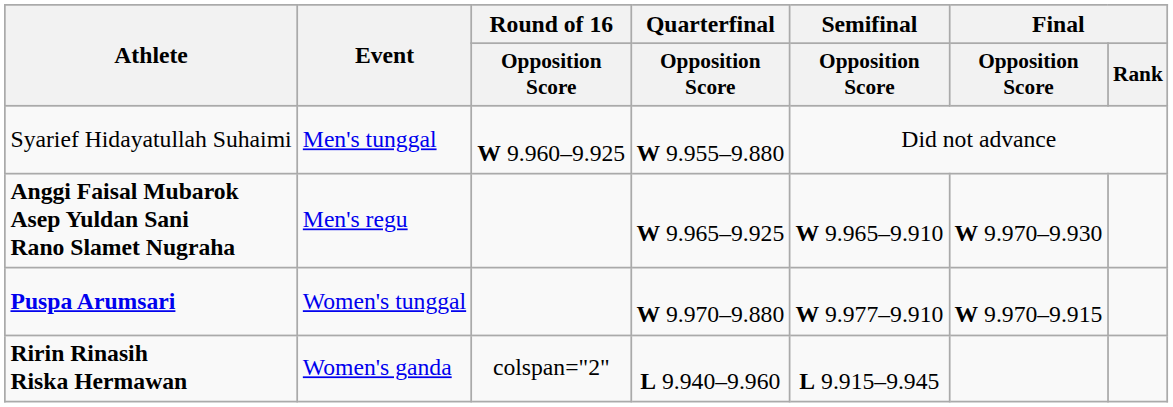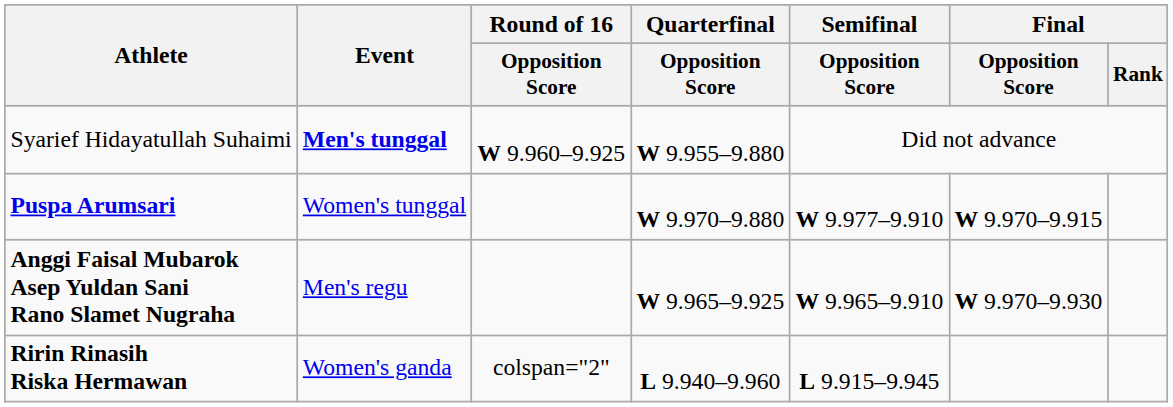(370, 138) normal -> (375, 138) bold
rows swapped: (125, 219) <-> (93, 300)
